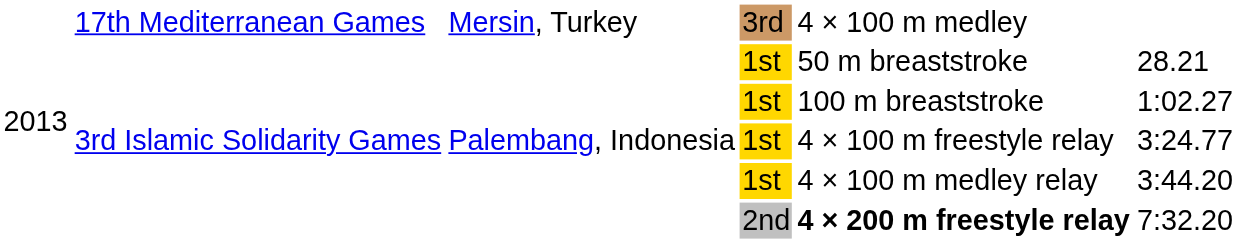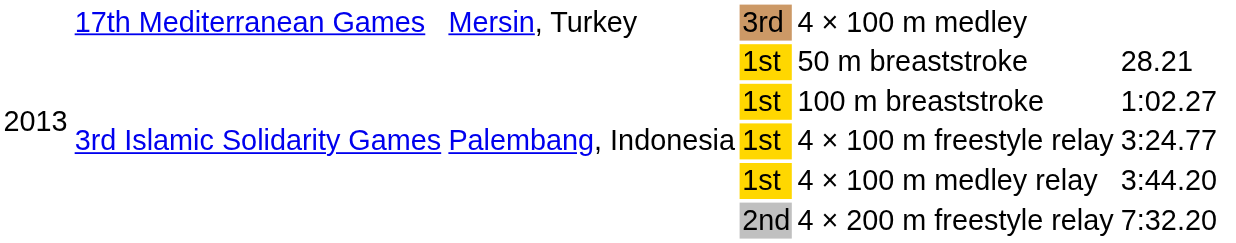(964, 220) bold -> (956, 220) normal
